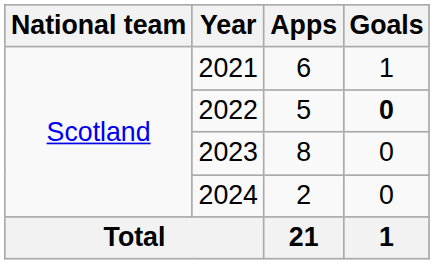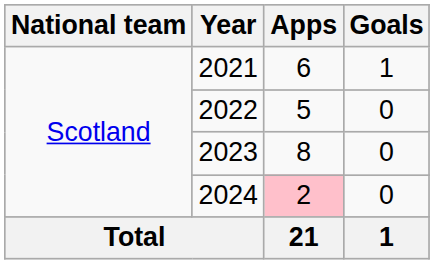(387, 110) bold -> (387, 110) normal
(304, 195) no background -> (304, 195) pink background
